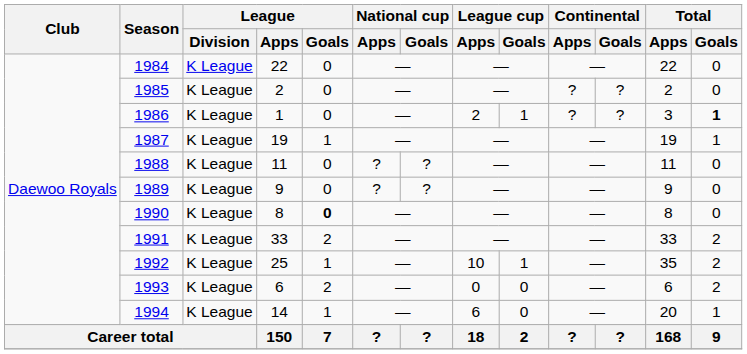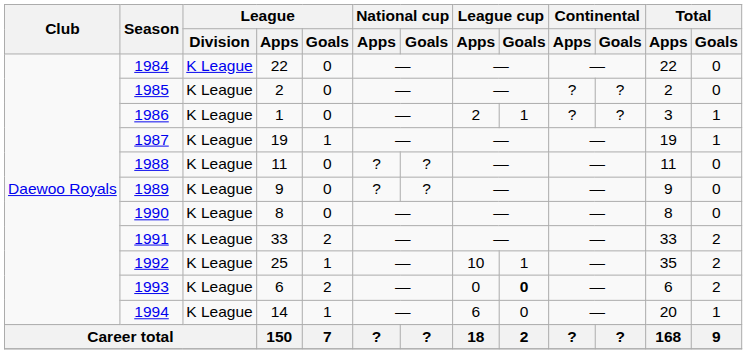(716, 115) bold -> (716, 115) normal
(327, 213) bold -> (327, 213) normal
(524, 287) normal -> (524, 287) bold
